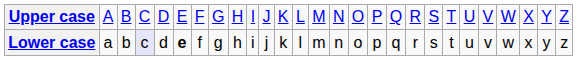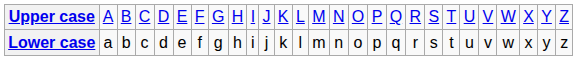(145, 42) lavender background -> (145, 42) no background
(182, 42) bold -> (182, 42) normal
